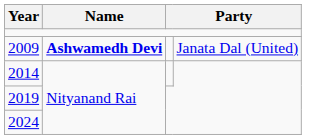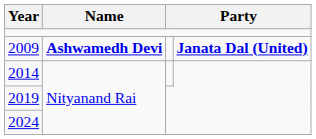(237, 48) normal -> (242, 48) bold
